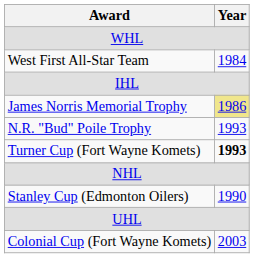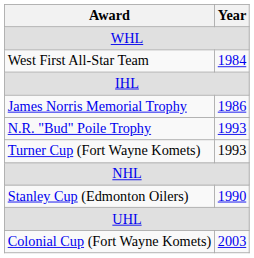(232, 106) khaki background -> (232, 106) no background
(232, 151) bold -> (232, 151) normal
